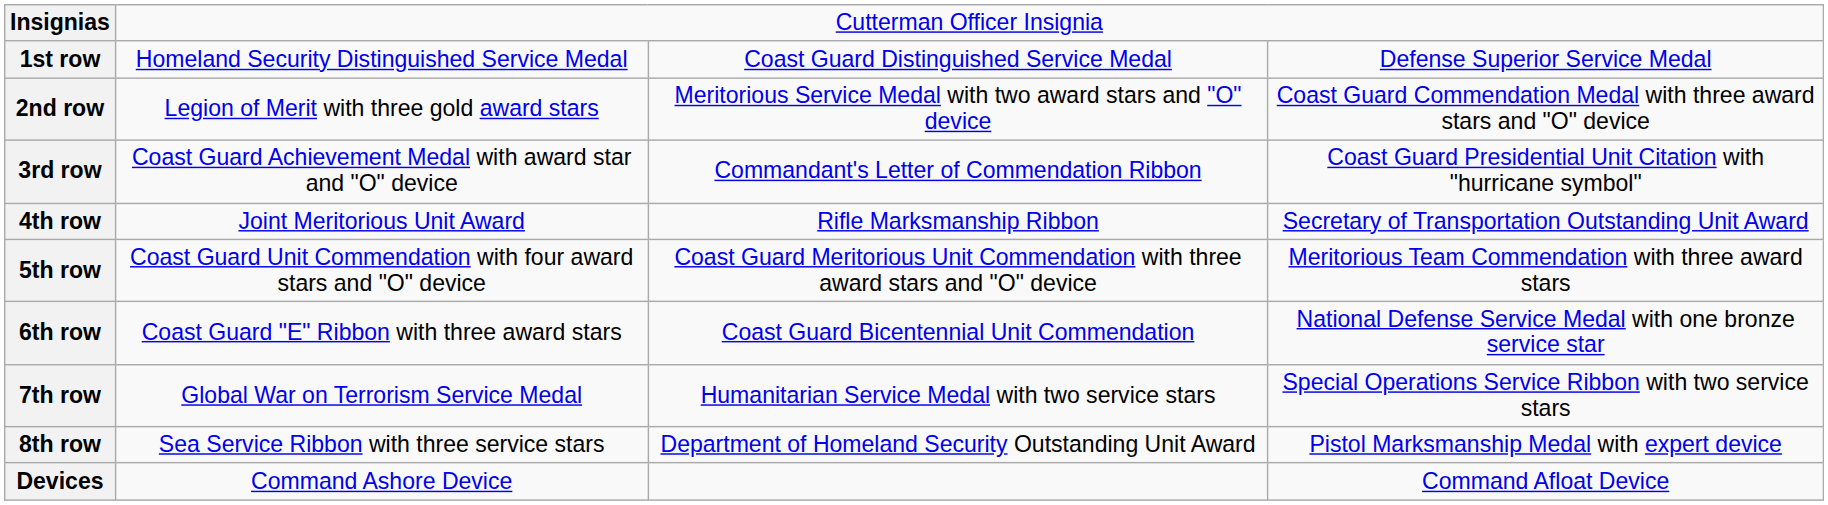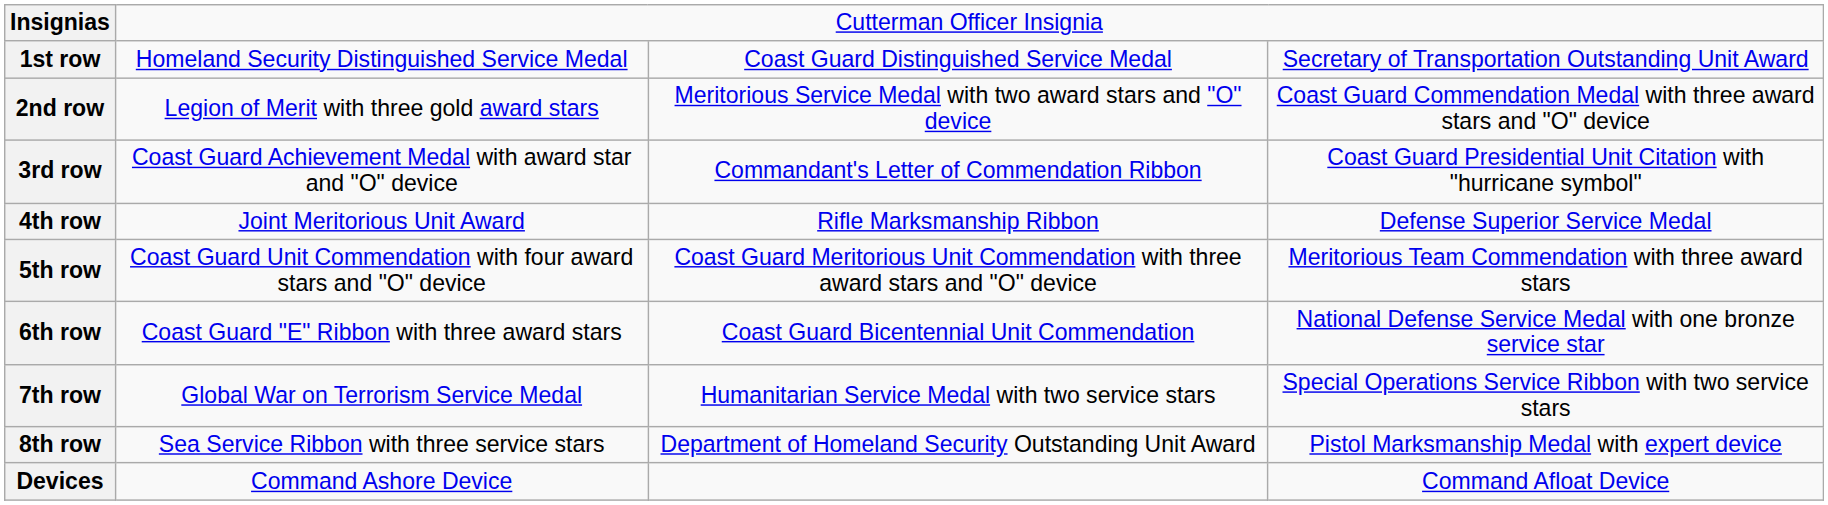(1546, 59) Defense Superior Service Medal -> (1546, 59) Secretary of Transportation Outstanding Unit Award
(1546, 220) Secretary of Transportation Outstanding Unit Award -> (1546, 220) Defense Superior Service Medal
